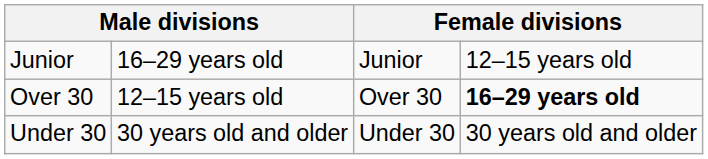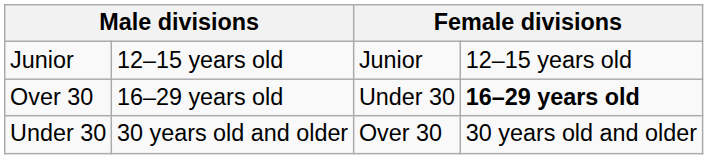(200, 60) 16–29 years old -> (200, 60) 12–15 years old
(200, 97) 12–15 years old -> (200, 97) 16–29 years old
(400, 97) Over 30 -> (407, 97) Under 30
(407, 134) Under 30 -> (400, 134) Over 30
